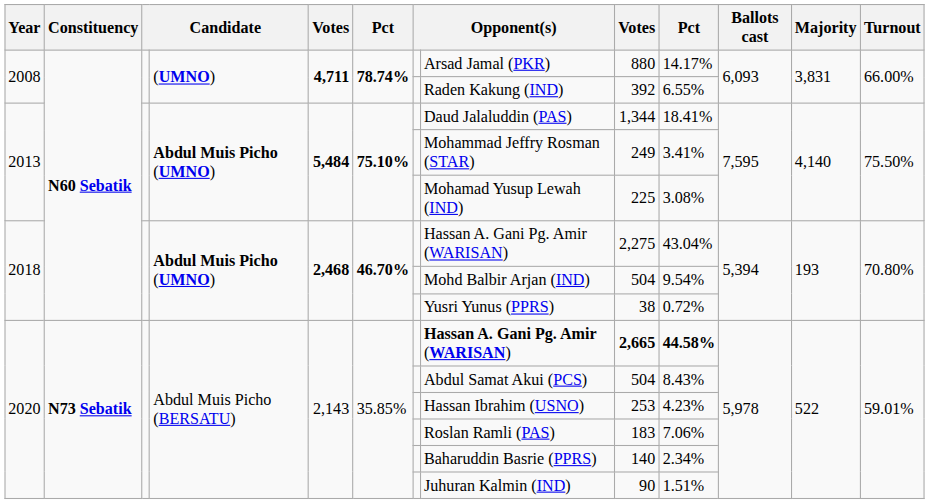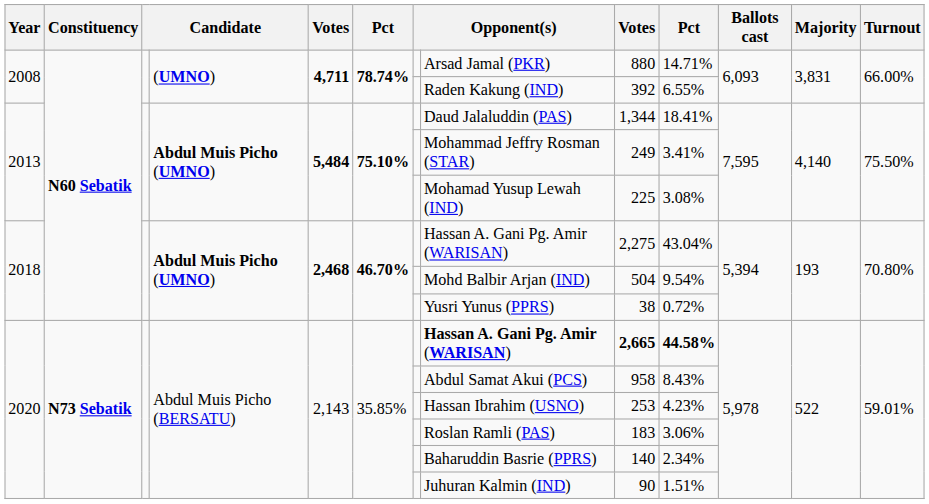(688, 63) 14.17% -> (688, 63) 14.71%
(643, 378) 504 -> (643, 378) 958
(683, 431) 7.06% -> (683, 431) 3.06%
